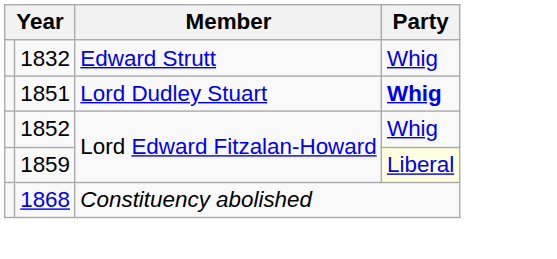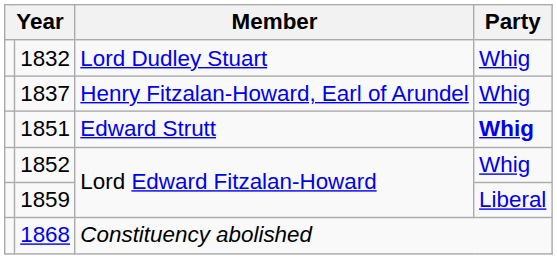(148, 57) Edward Strutt -> (174, 57) Lord Dudley Stuart
+ row: (45, 93)
(174, 93) Lord Dudley Stuart -> (148, 128) Edward Strutt
(421, 164) lightyellow background -> (513, 199) no background
